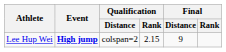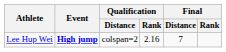(152, 40) 2.15 -> (152, 40) 2.16
(181, 40) 9 -> (181, 40) 7
